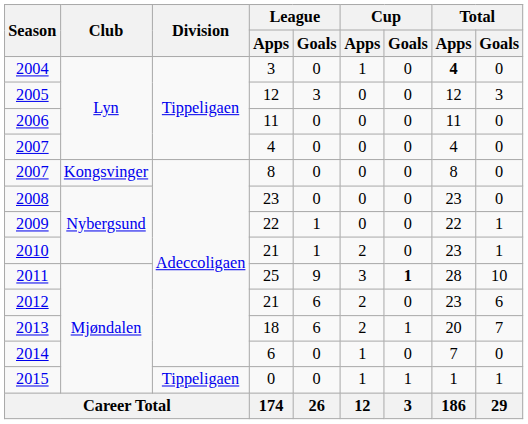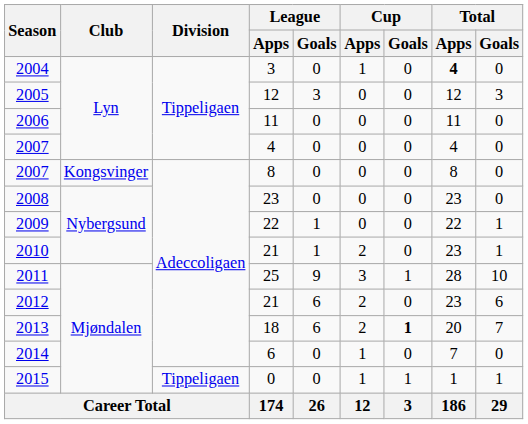(408, 276) bold -> (408, 276) normal
(408, 328) normal -> (408, 328) bold
